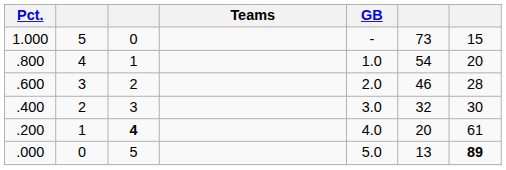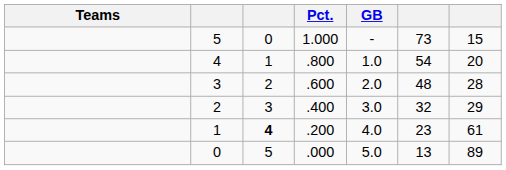columns swapped: (253, 15) <-> (30, 15)
(423, 84) 46 -> (423, 84) 48
(475, 107) 30 -> (475, 107) 29
(423, 130) 20 -> (423, 130) 23
(475, 152) bold -> (475, 152) normal
